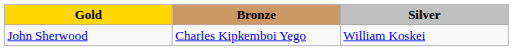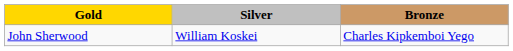columns swapped: (424, 14) <-> (256, 14)
